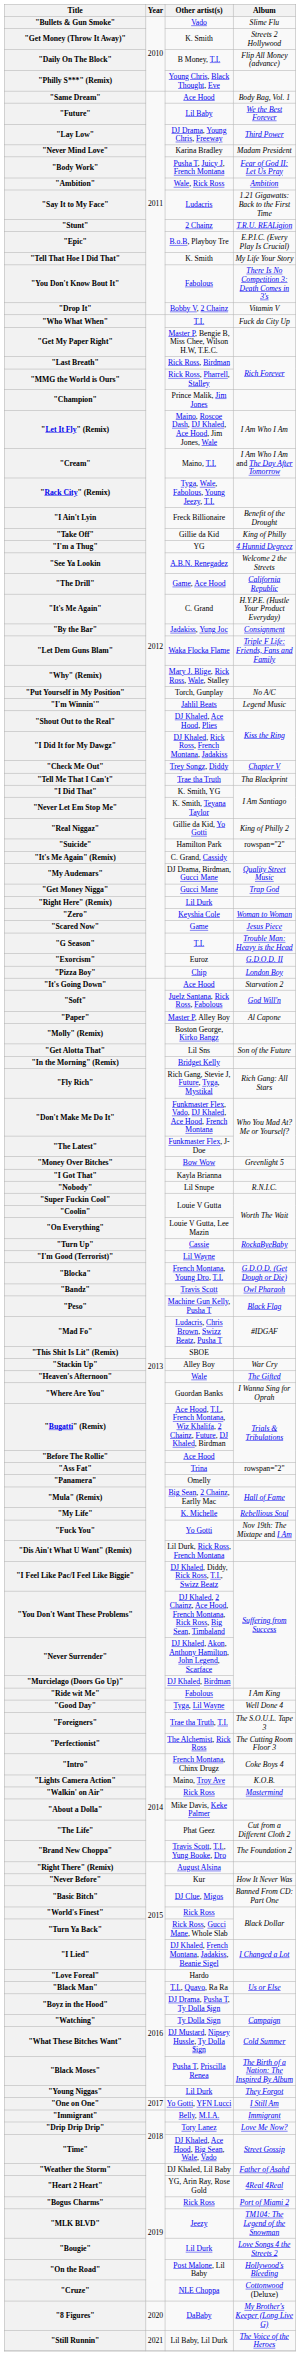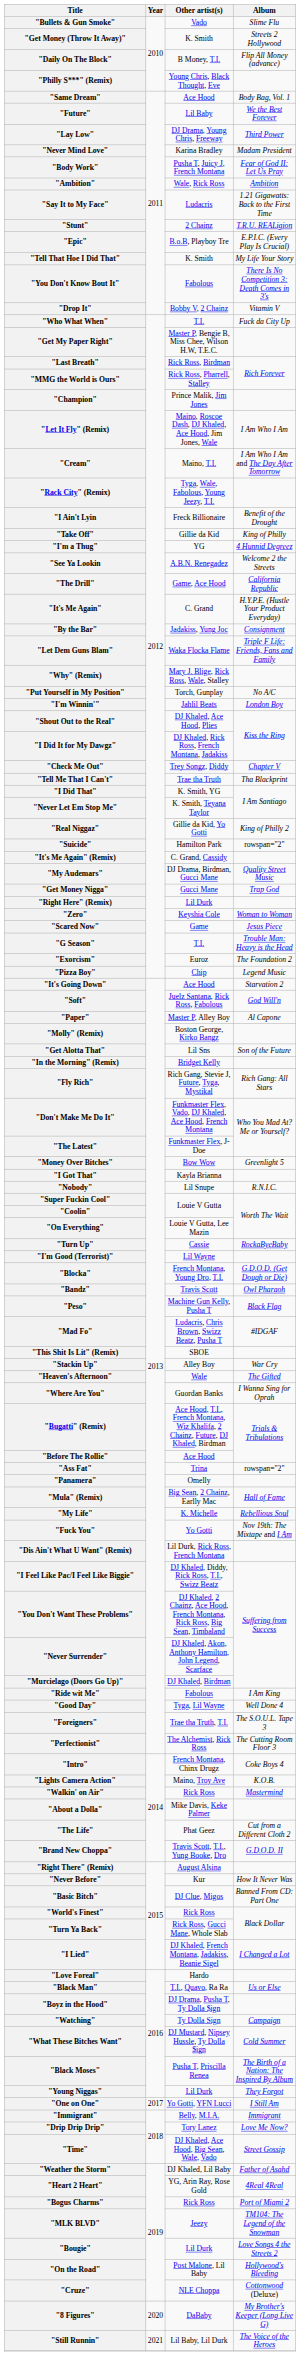(264, 704) Legend Music -> (264, 704) London Boy
(264, 960) G.D.O.D. II -> (264, 960) The Foundation 2
(264, 972) London Boy -> (264, 972) Legend Music
(264, 1851) The Foundation 2 -> (264, 1851) G.D.O.D. II
